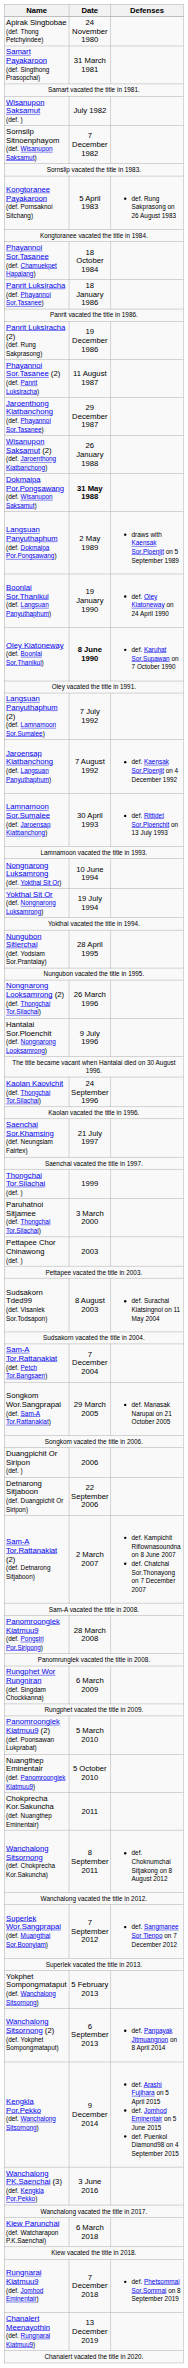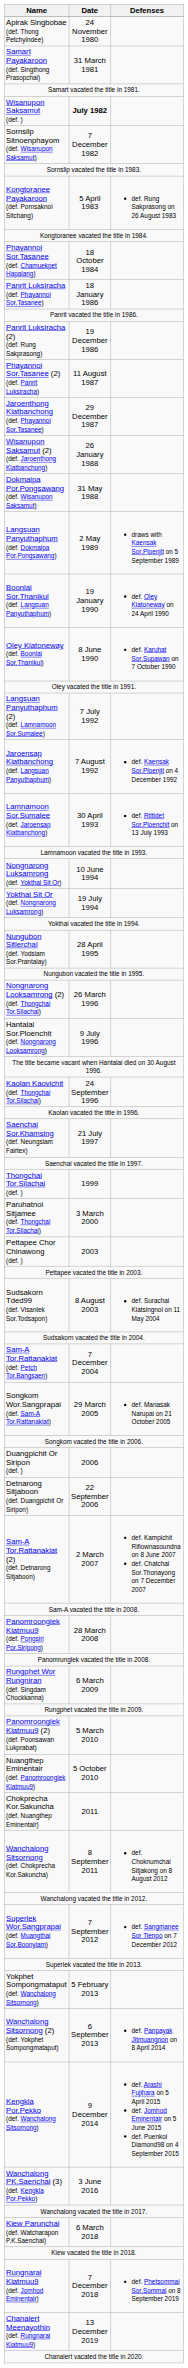(90, 111) normal -> (90, 111) bold
(90, 492) bold -> (90, 492) normal
(90, 654) bold -> (90, 654) normal
